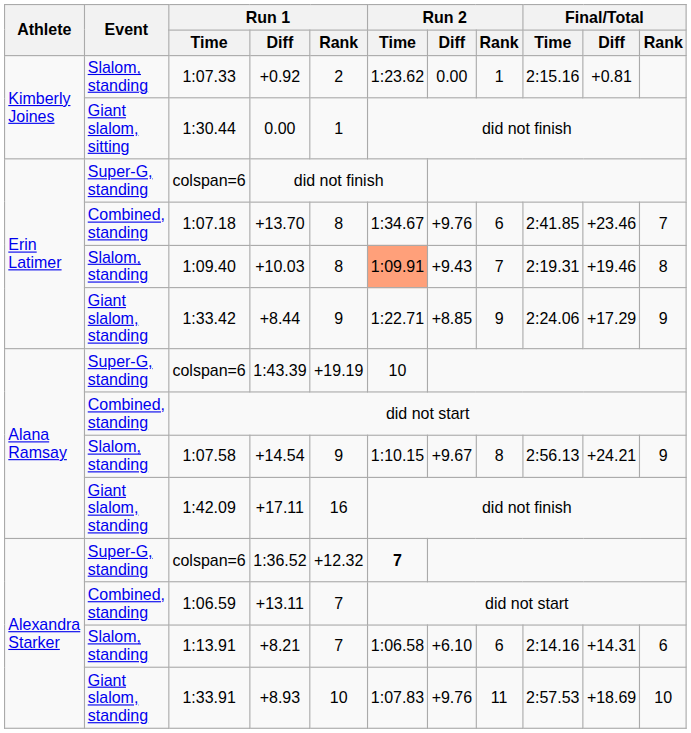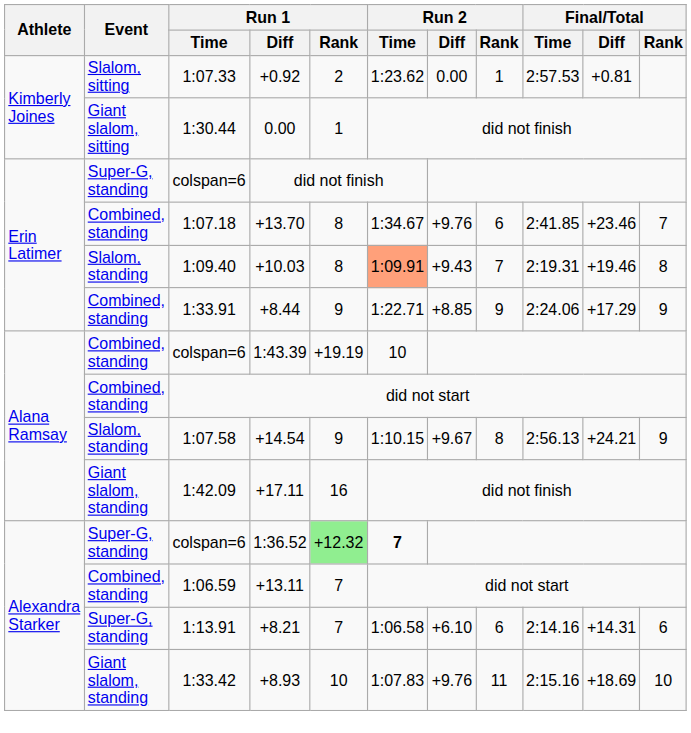(118, 77) Slalom, standing -> (114, 77) Slalom, sitting
(553, 77) 2:15.16 -> (553, 77) 2:57.53
(118, 319) Giant slalom, standing -> (126, 310) Combined, standing
(209, 319) 1:33.42 -> (209, 310) 1:33.91
(120, 371) Super-G, standing -> (126, 353) Combined, standing
(339, 560) no background -> (339, 543) lightgreen background
(118, 646) Slalom, standing -> (120, 629) Super-G, standing
(209, 698) 1:33.91 -> (209, 681) 1:33.42
(553, 698) 2:57.53 -> (553, 681) 2:15.16
